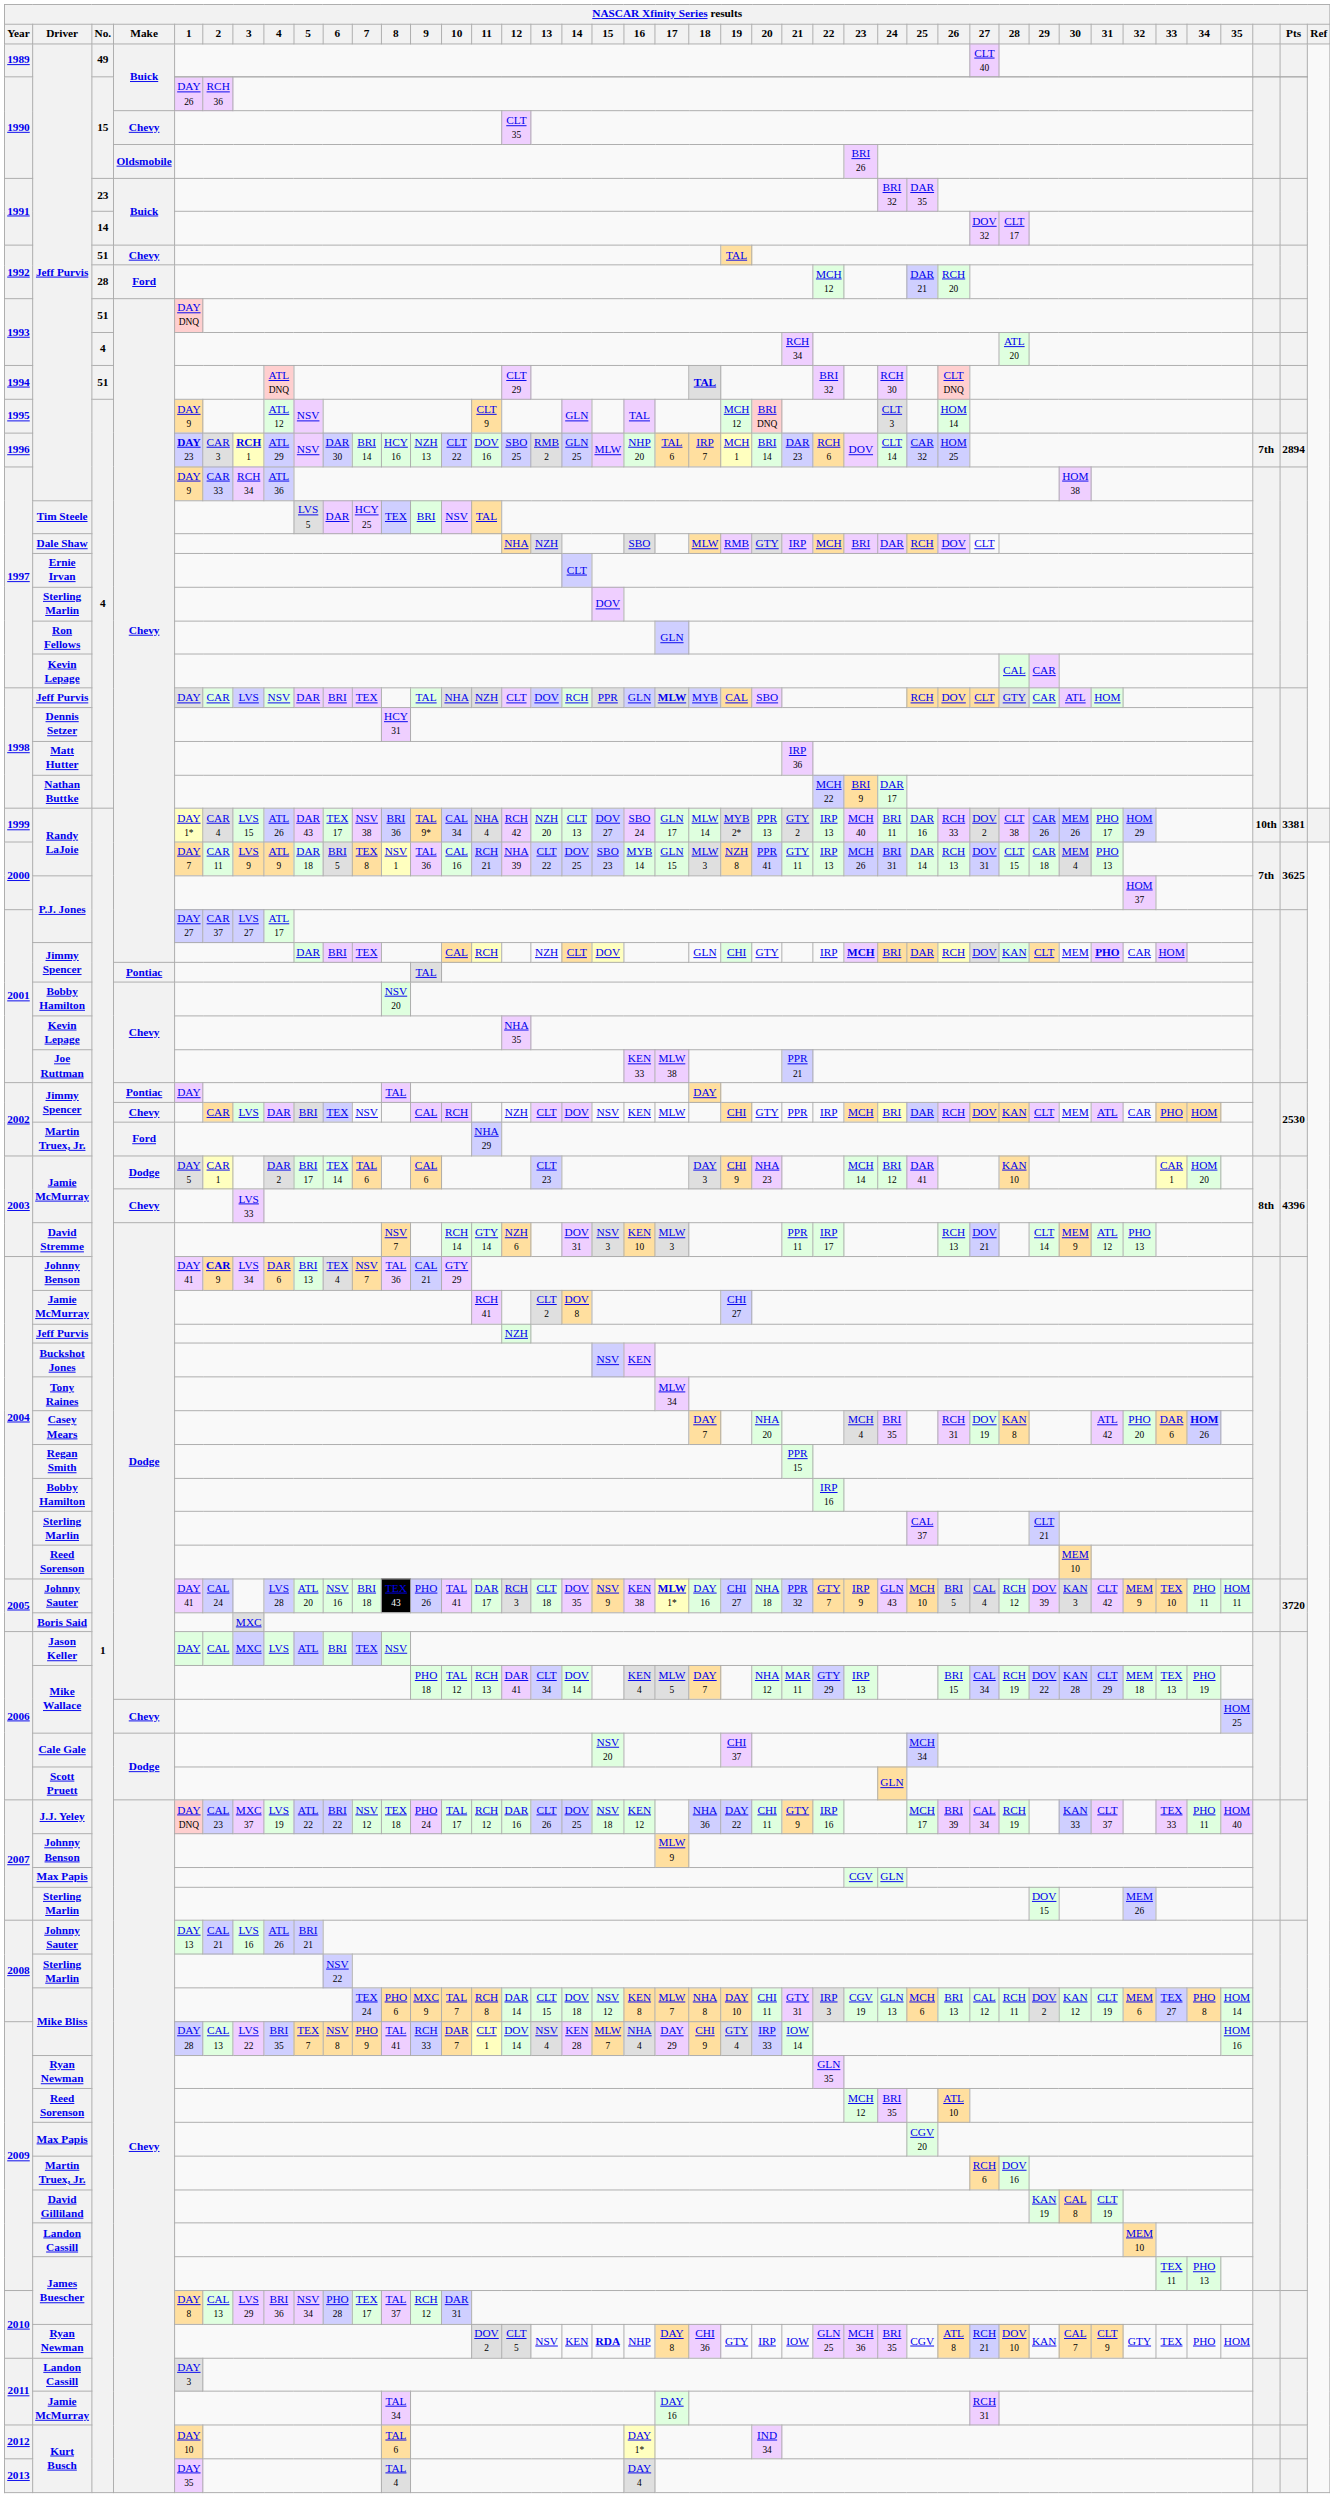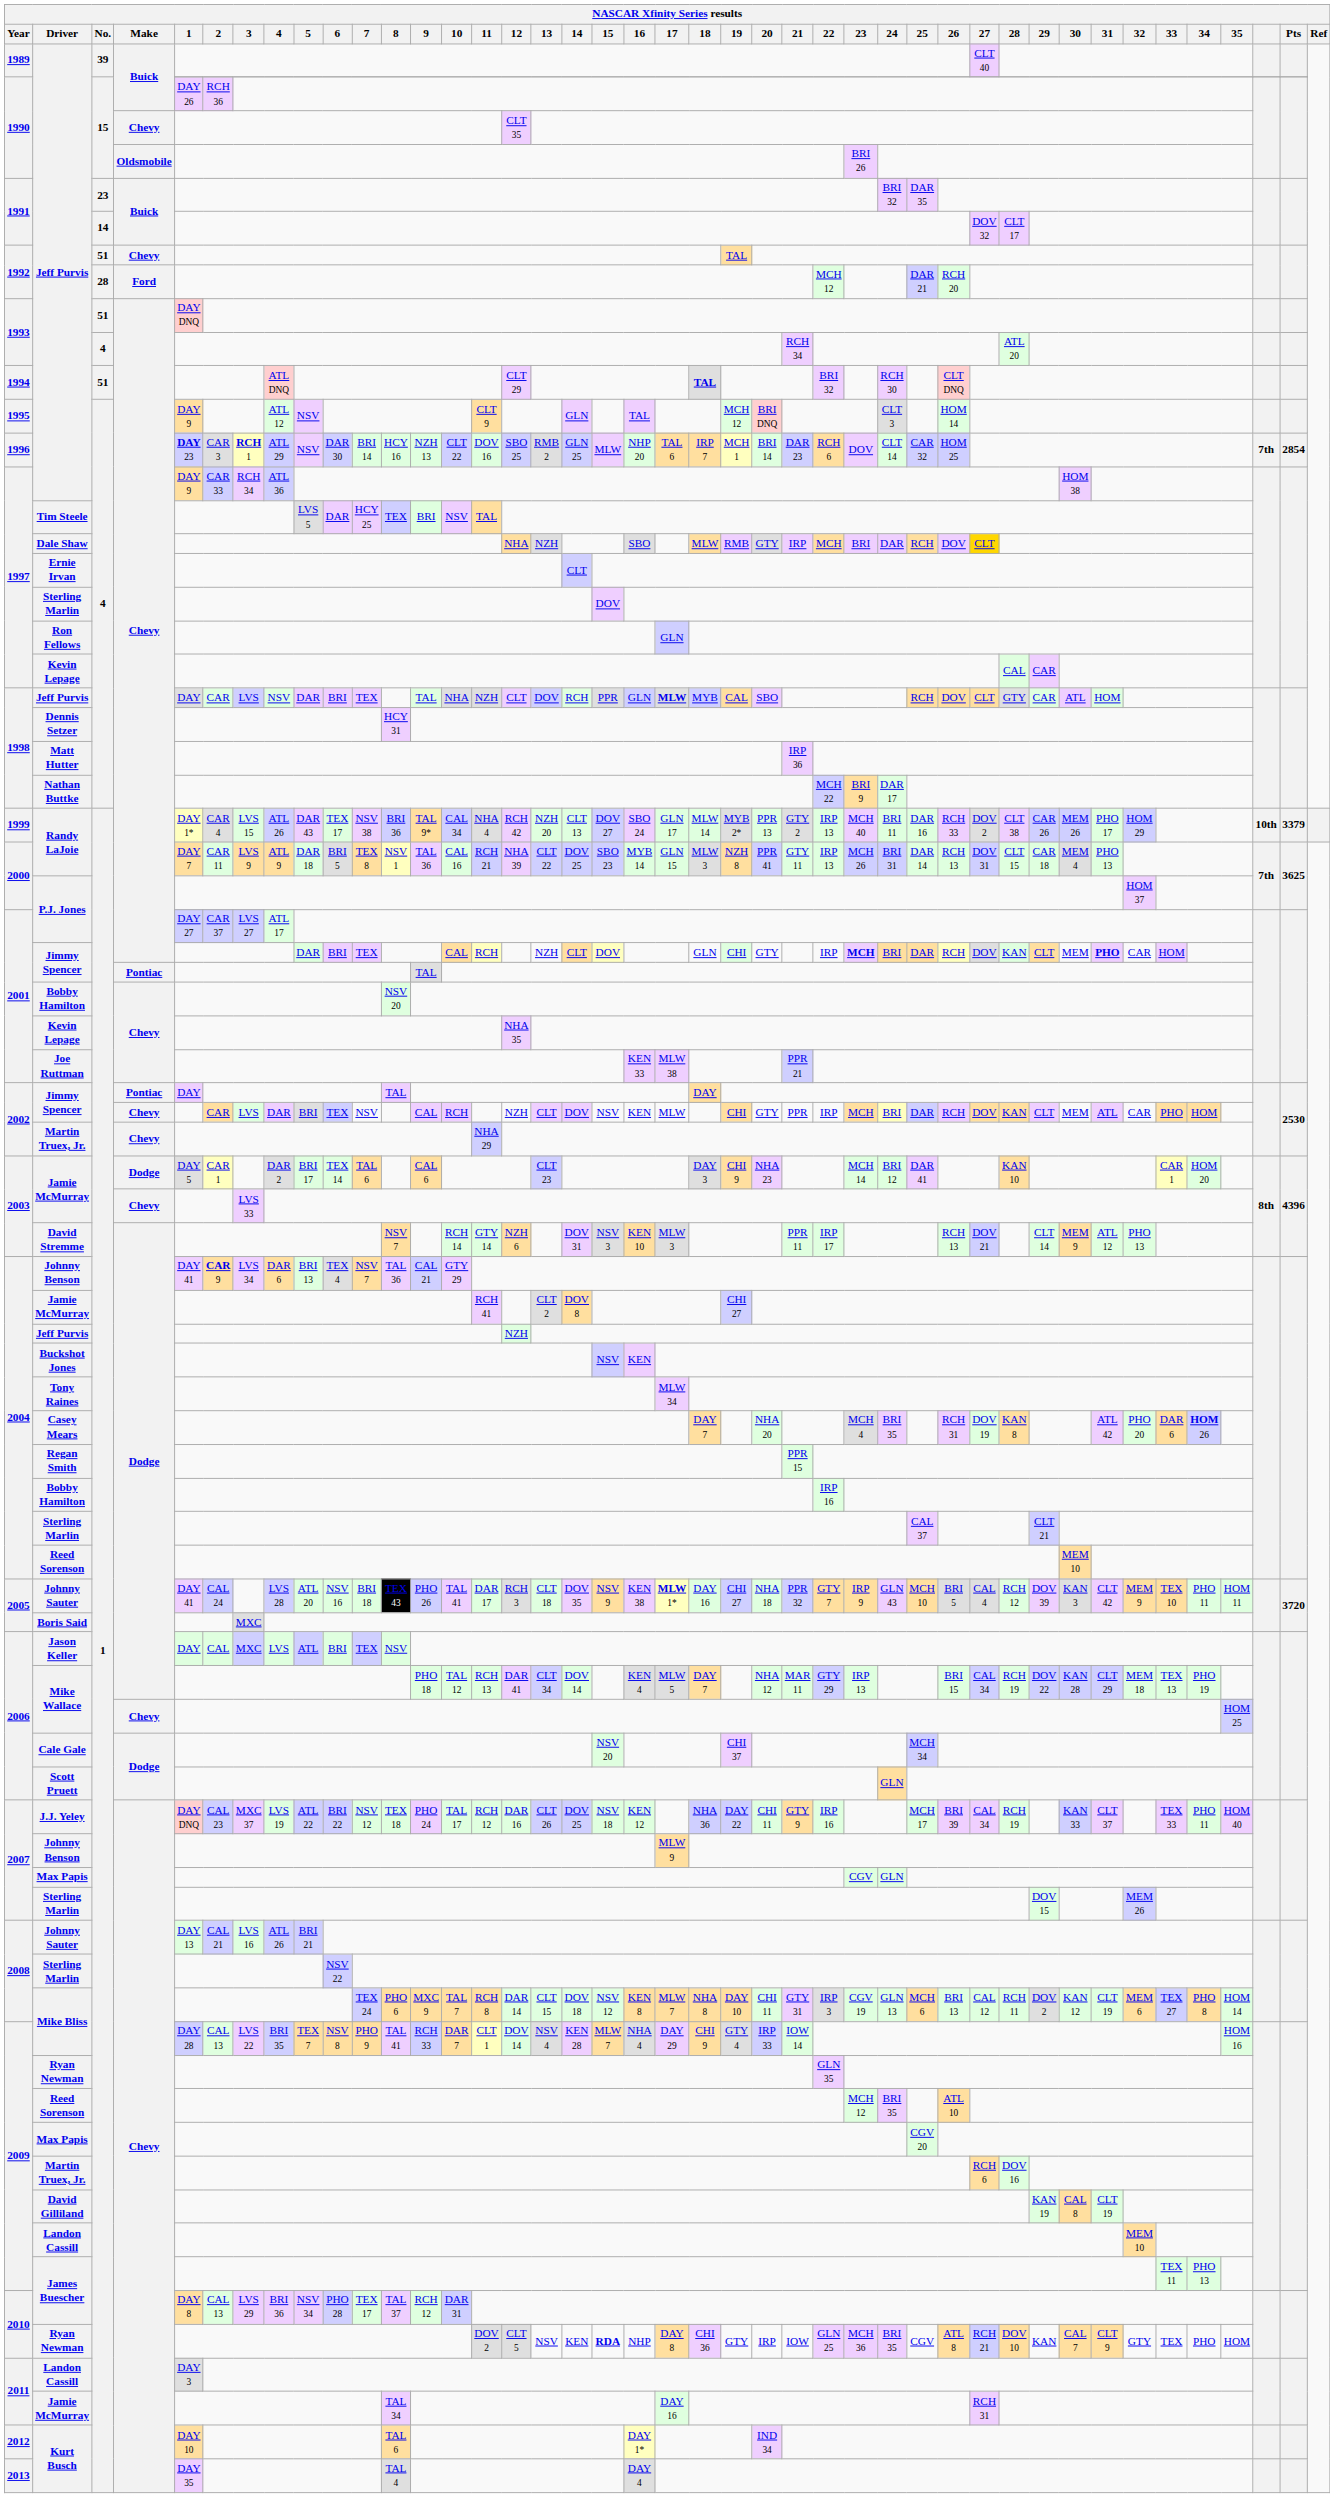(103, 60) 49 -> (103, 60) 39
(1294, 449) 2894 -> (1294, 449) 2854
(984, 543) no background -> (984, 543) gold background
(1294, 825) 3381 -> (1294, 825) 3379
(144, 1138) Ford -> (144, 1138) Chevy
